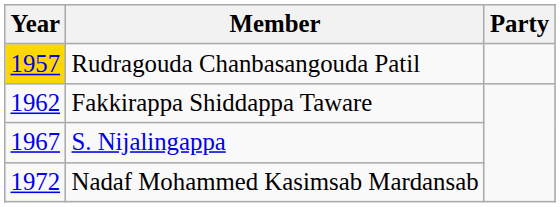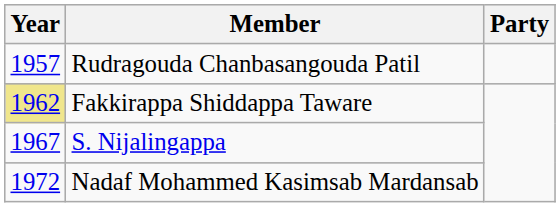(35, 63) gold background -> (35, 63) no background
(35, 102) no background -> (35, 102) khaki background
